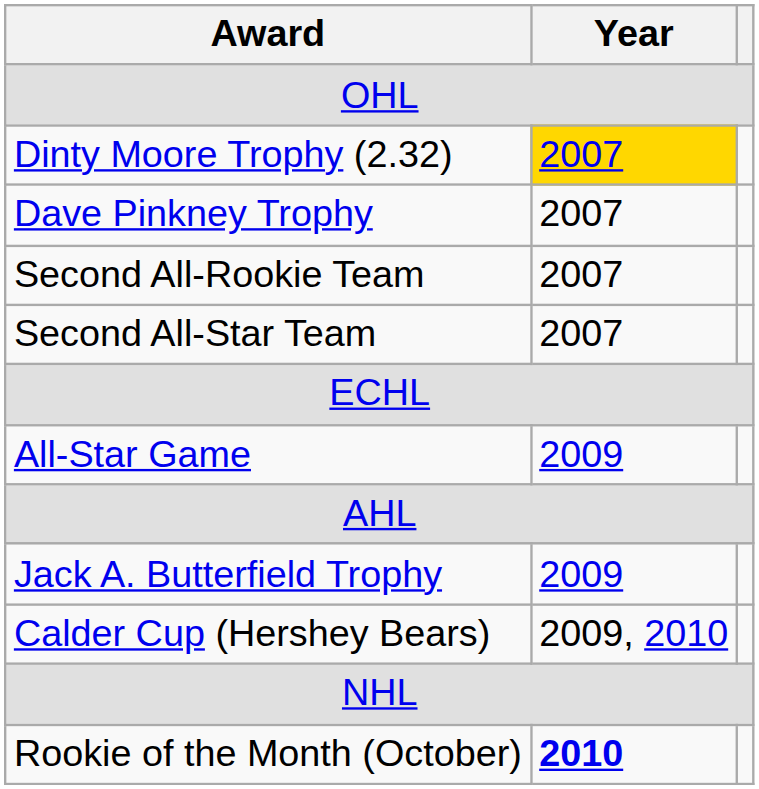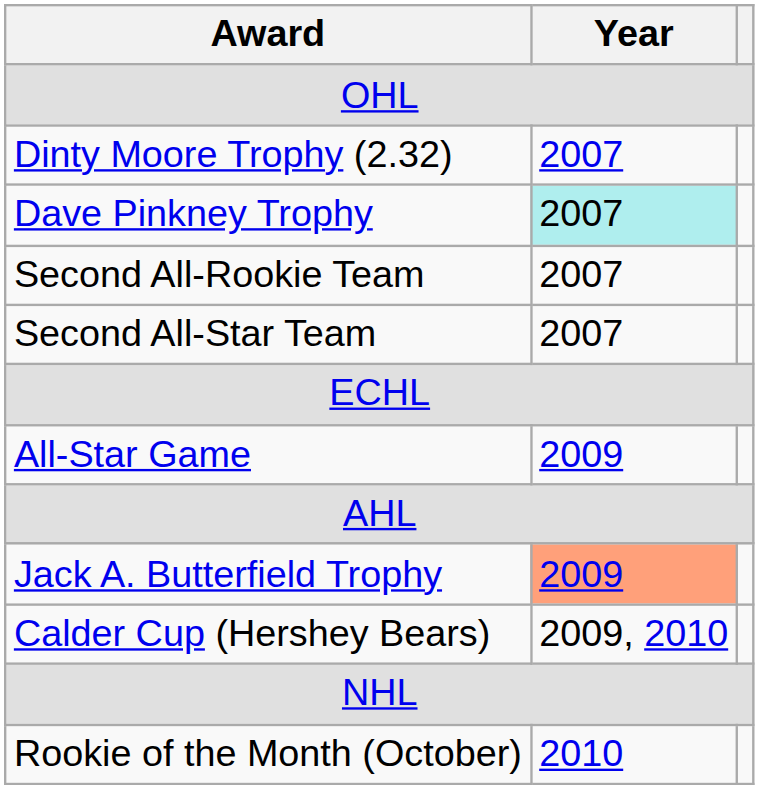(581, 154) gold background -> (581, 154) no background
(581, 214) no background -> (581, 214) paleturquoise background
(581, 573) no background -> (581, 573) lightsalmon background
(581, 753) bold -> (581, 753) normal
